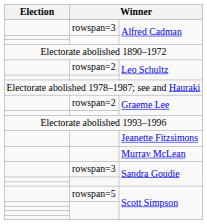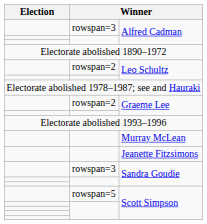rows swapped: (94, 154) <-> (94, 138)
